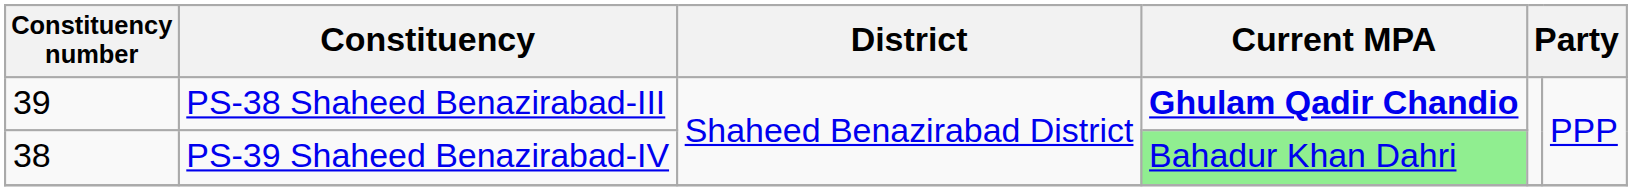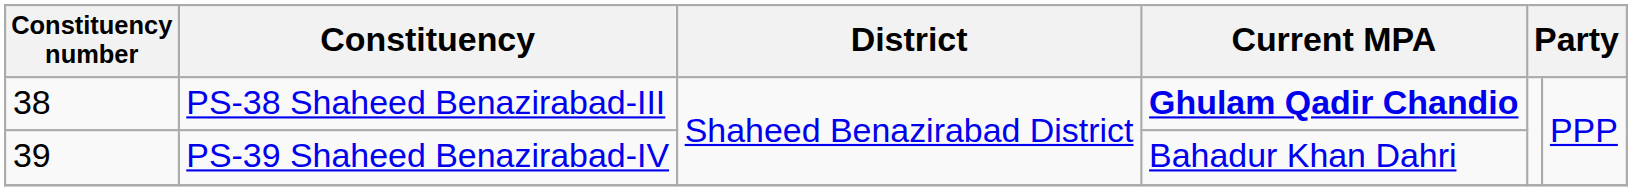(32, 103) 39 -> (32, 103) 38
(32, 156) 38 -> (32, 156) 39
(1303, 156) lightgreen background -> (1303, 156) no background
